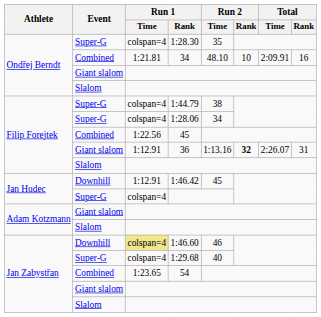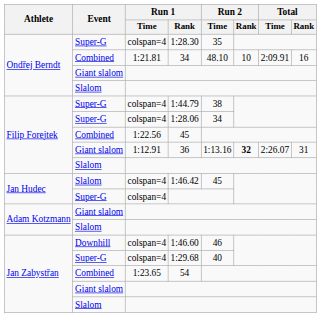(93, 181) Downhill -> (88, 181) Slalom
(147, 181) 1:12.91 -> (147, 181) colspan=4
(147, 243) khaki background -> (147, 243) no background
